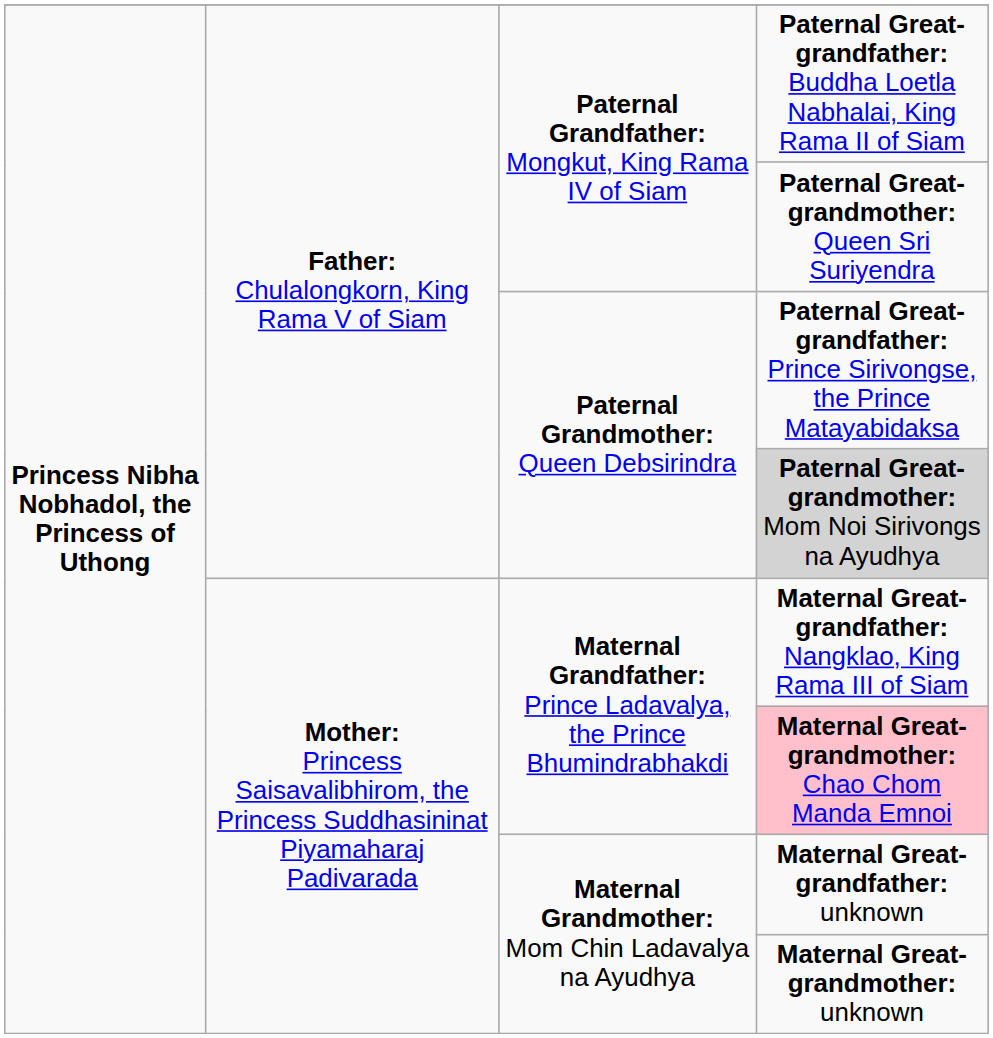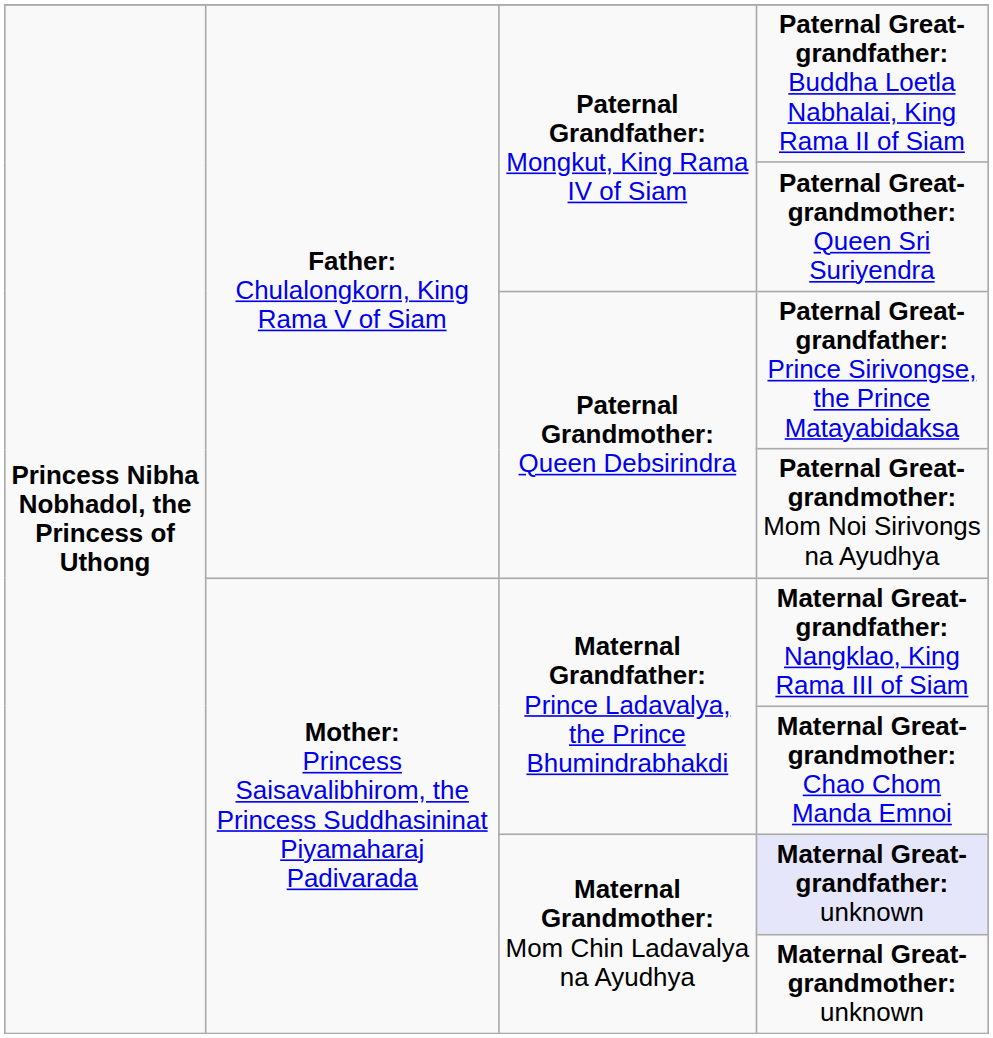(872, 512) lightgrey background -> (872, 512) no background
(872, 770) pink background -> (872, 770) no background
(872, 884) no background -> (872, 884) lavender background
